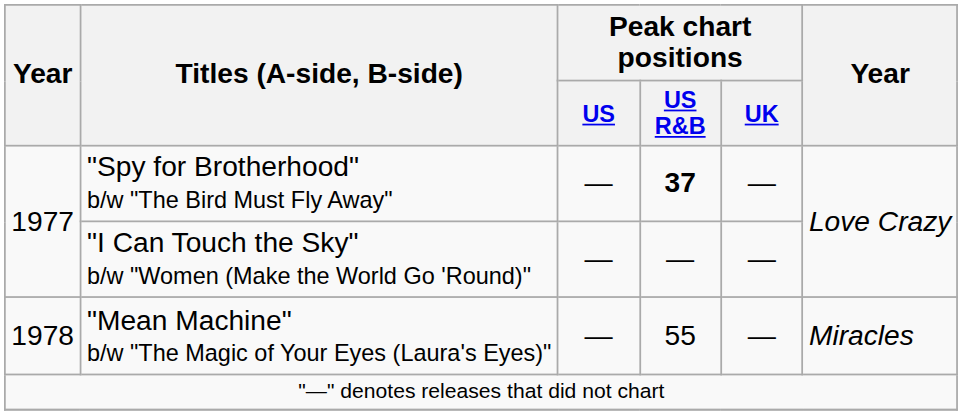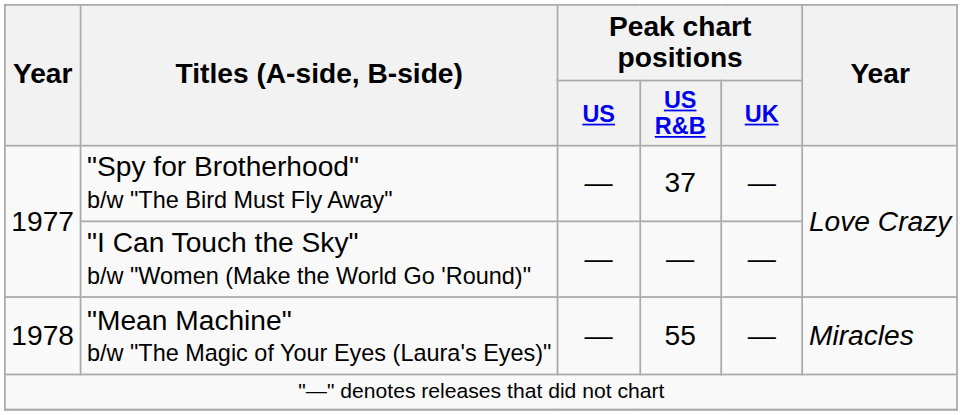(680, 182) bold -> (680, 182) normal
